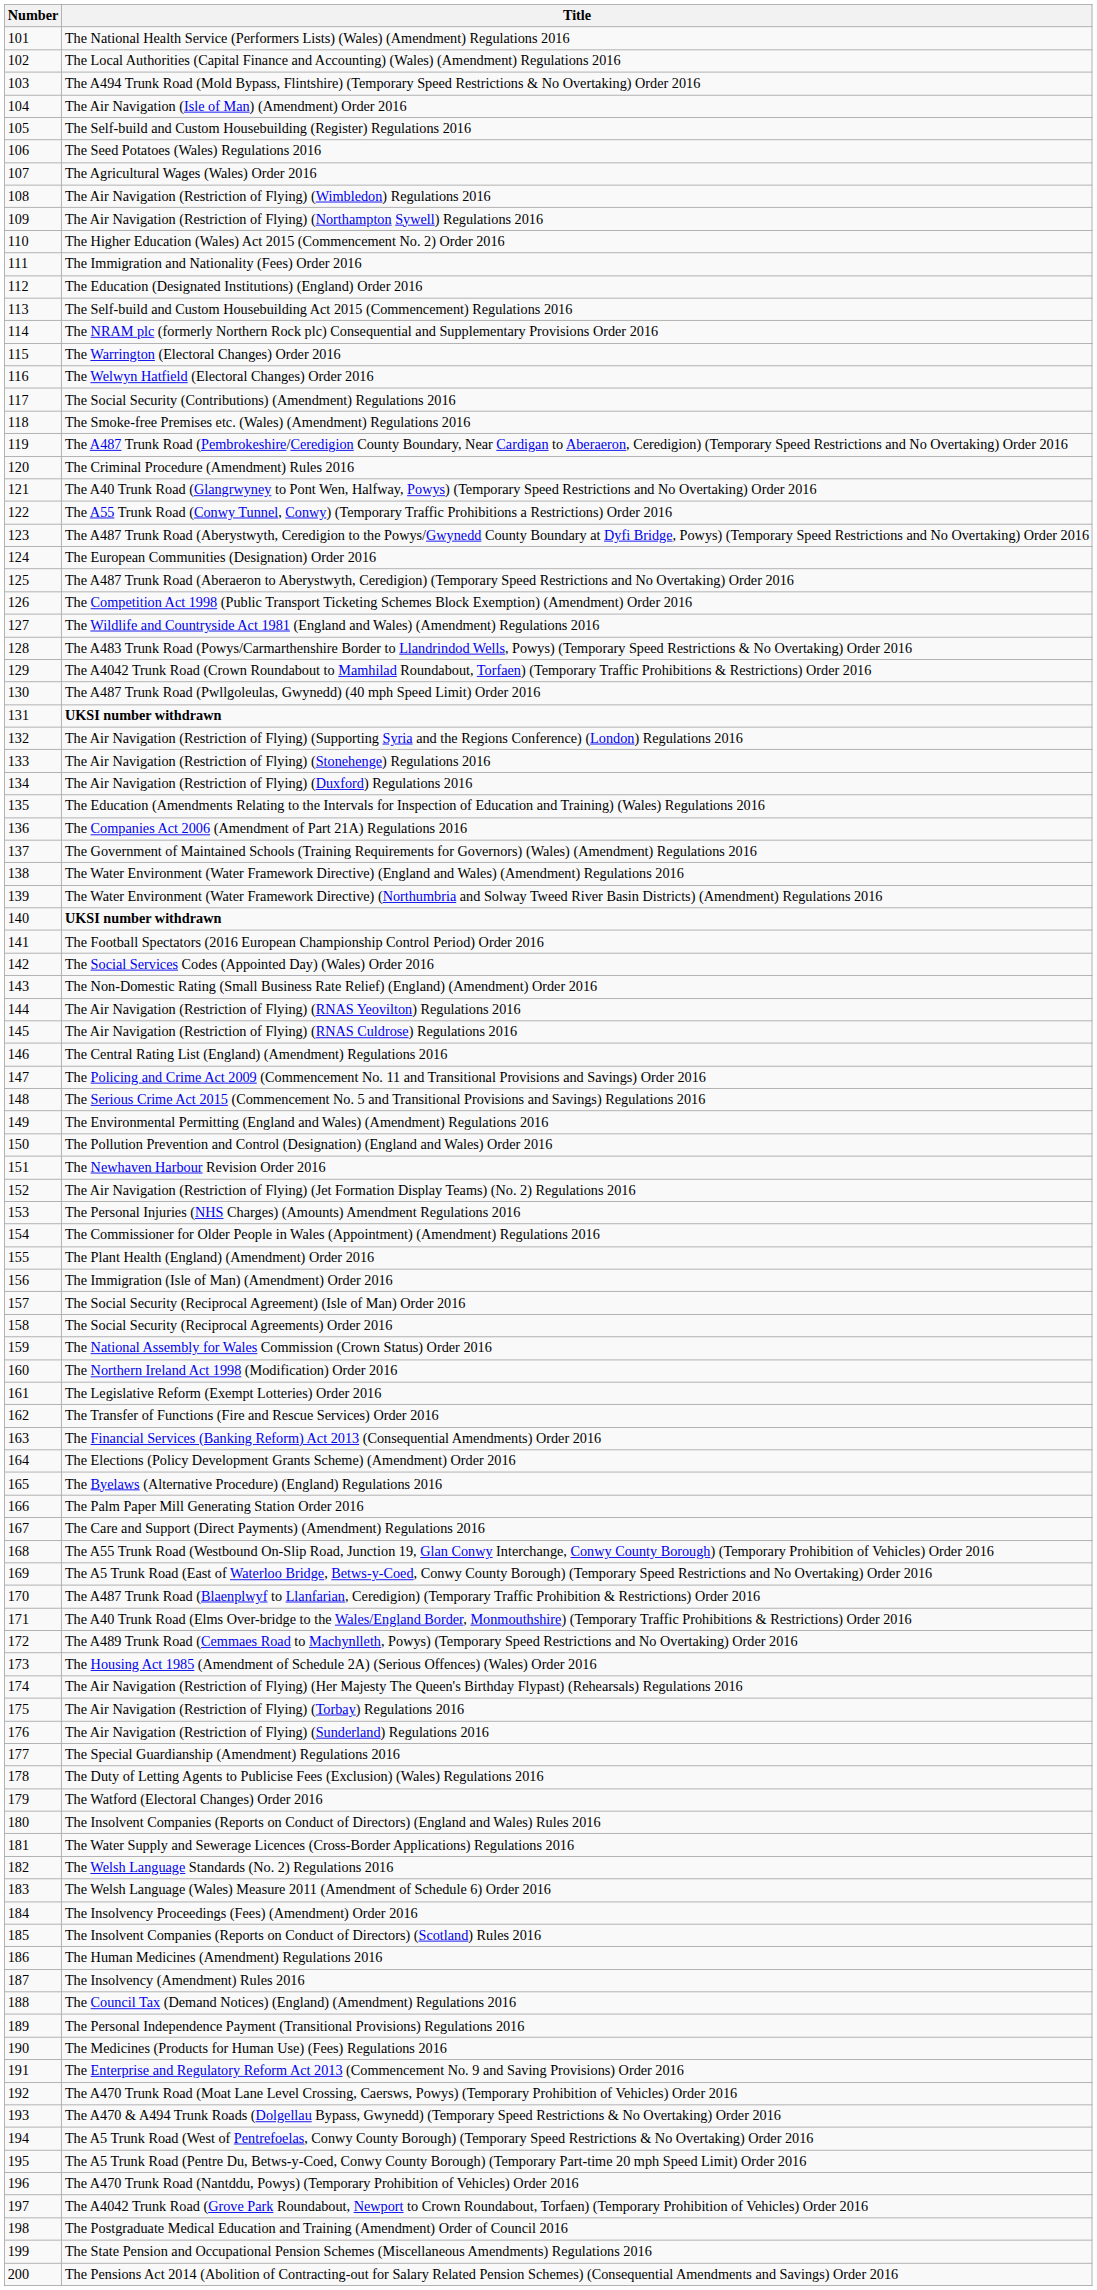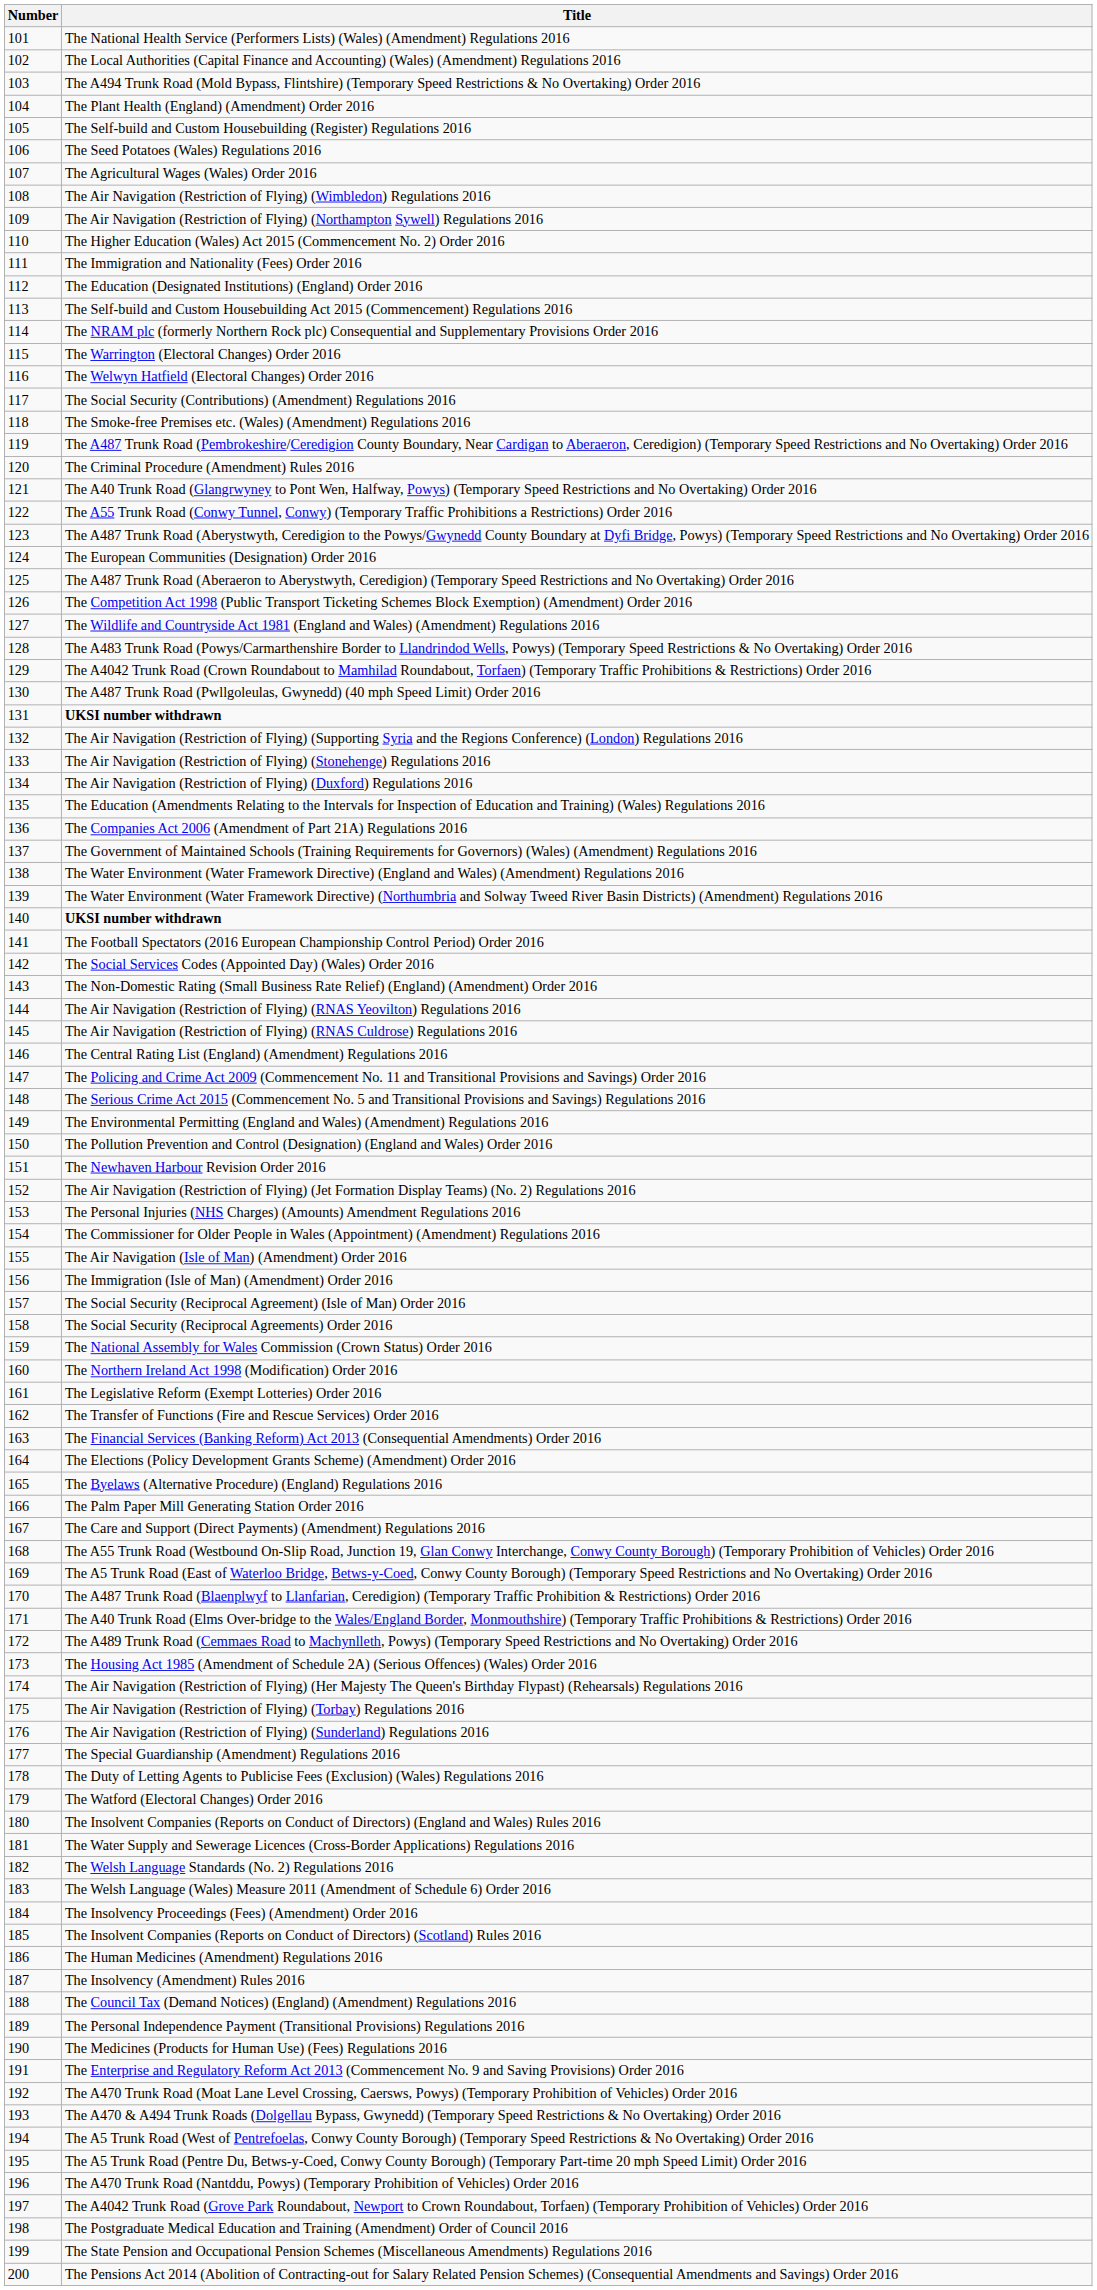(236, 106) The Air Navigation (Isle of Man) (Amendment) Order 2016 -> (220, 106) The Plant Health (England) (Amendment) Order 2016
(220, 1257) The Plant Health (England) (Amendment) Order 2016 -> (236, 1257) The Air Navigation (Isle of Man) (Amendment) Order 2016
